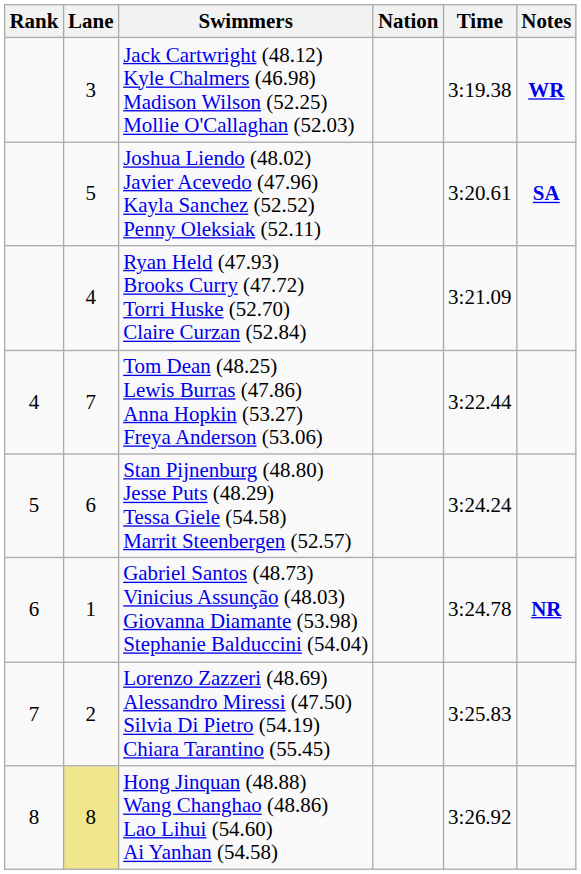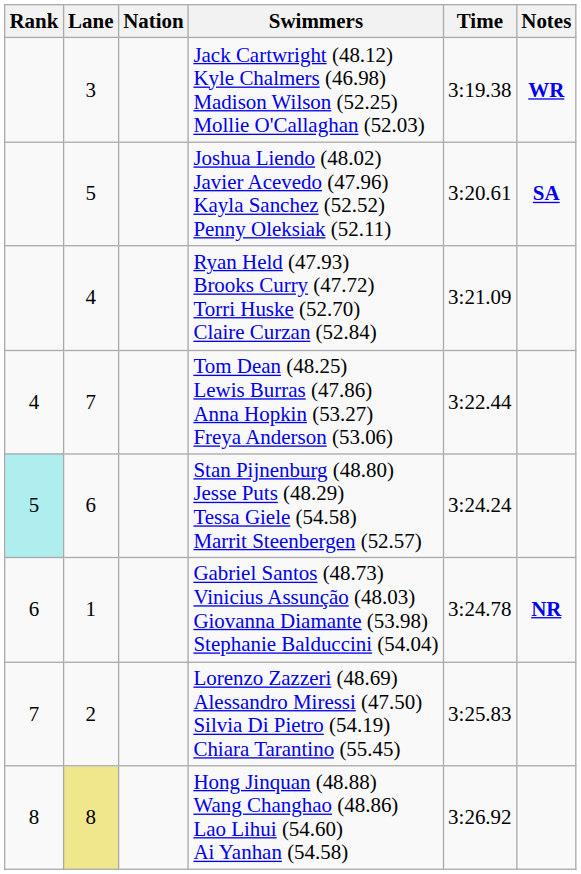columns swapped: (408, 21) <-> (246, 21)
(34, 505) no background -> (34, 505) paleturquoise background
